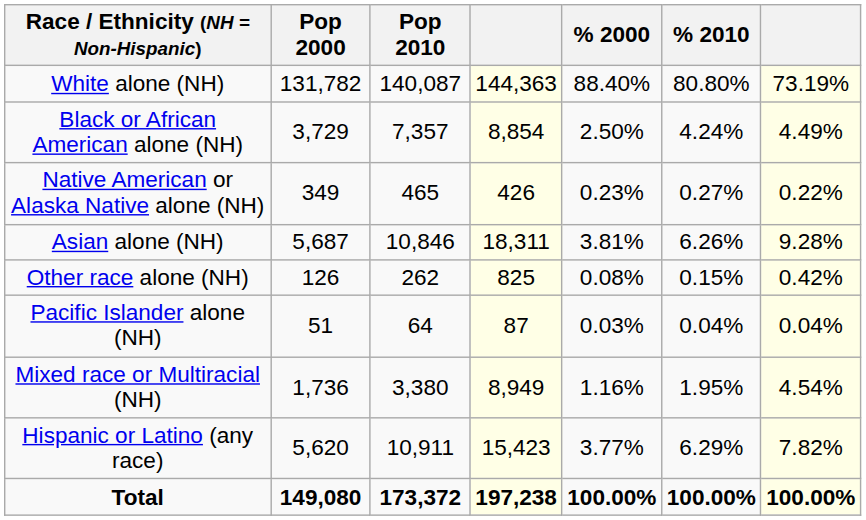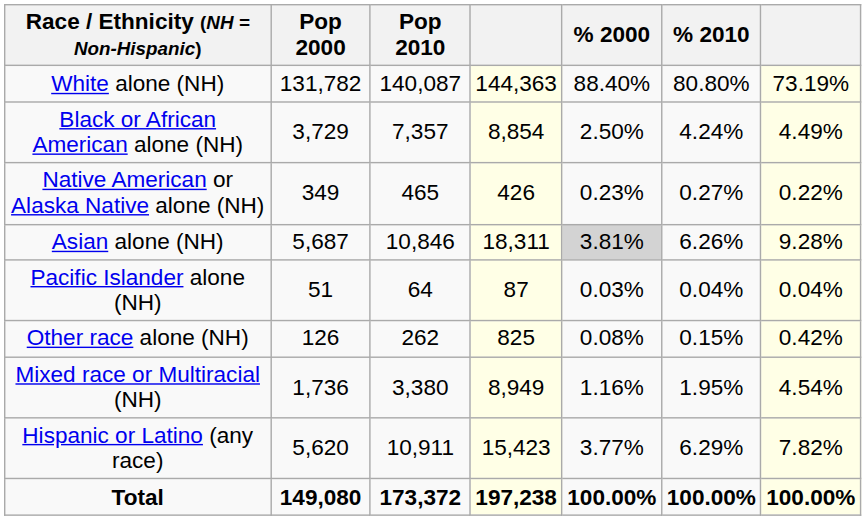(612, 241) no background -> (612, 241) lightgrey background
rows swapped: (138, 325) <-> (138, 277)
